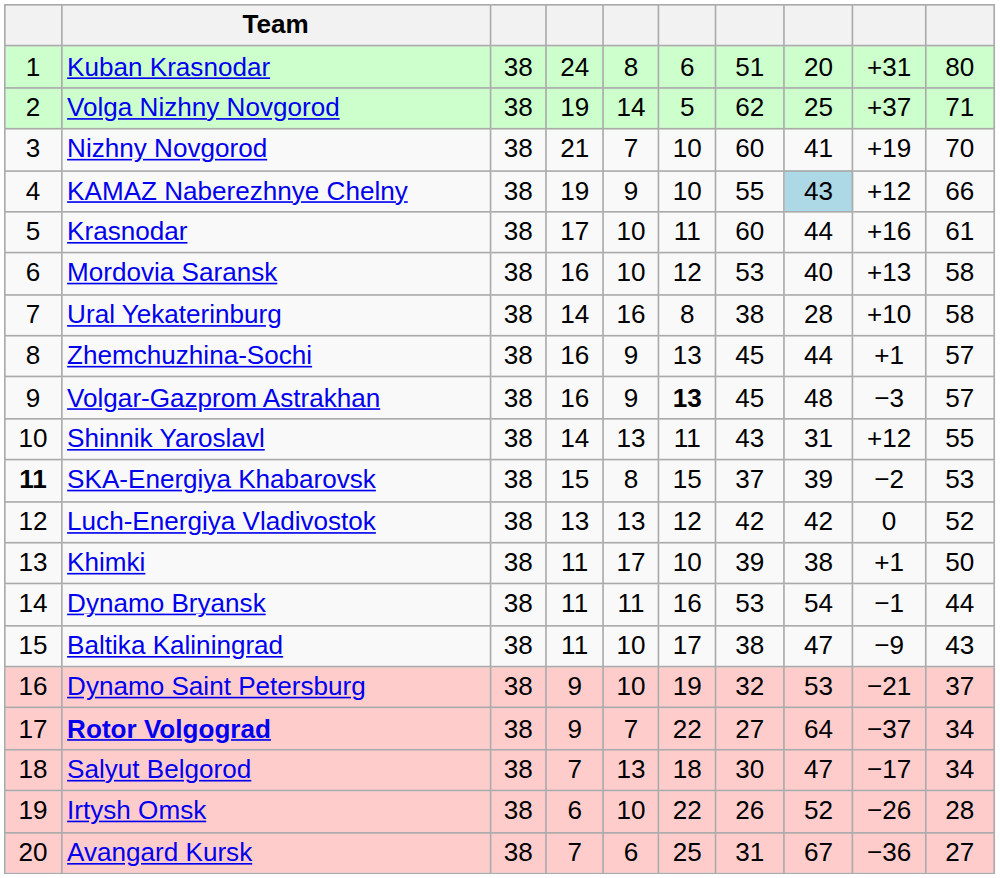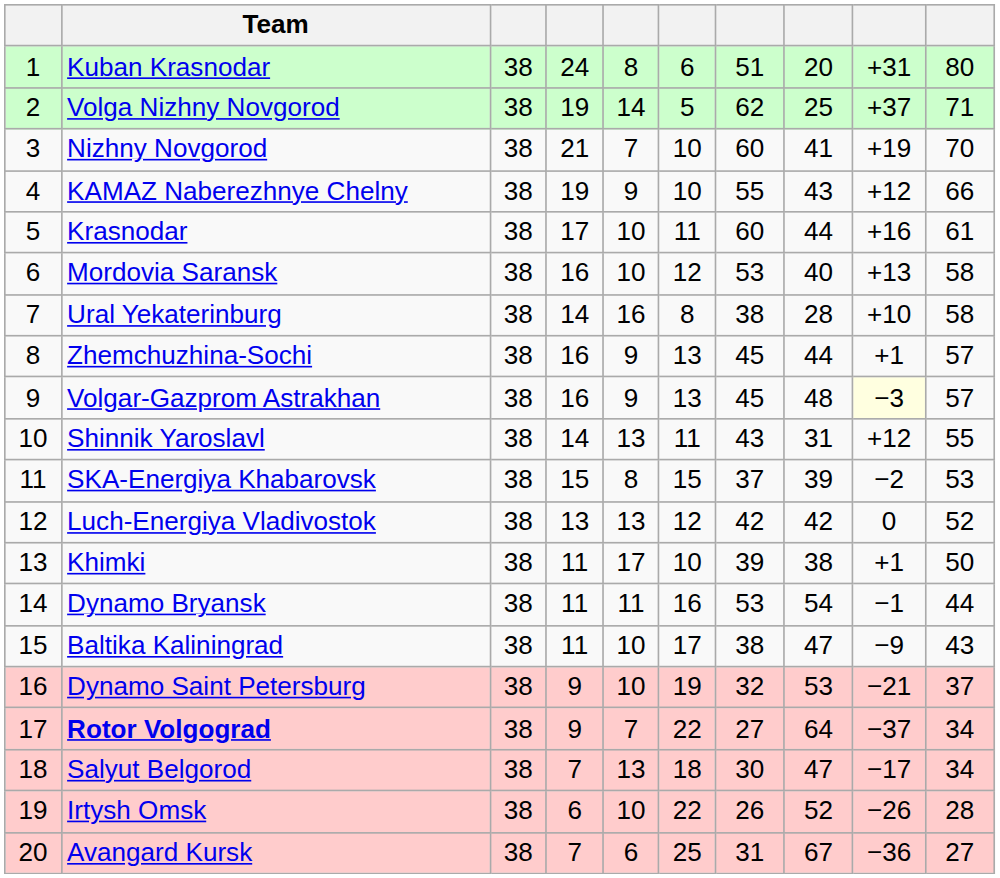(819, 190) lightblue background -> (819, 190) no background
(687, 397) bold -> (687, 397) normal
(889, 397) no background -> (889, 397) lightyellow background
(33, 480) bold -> (33, 480) normal
